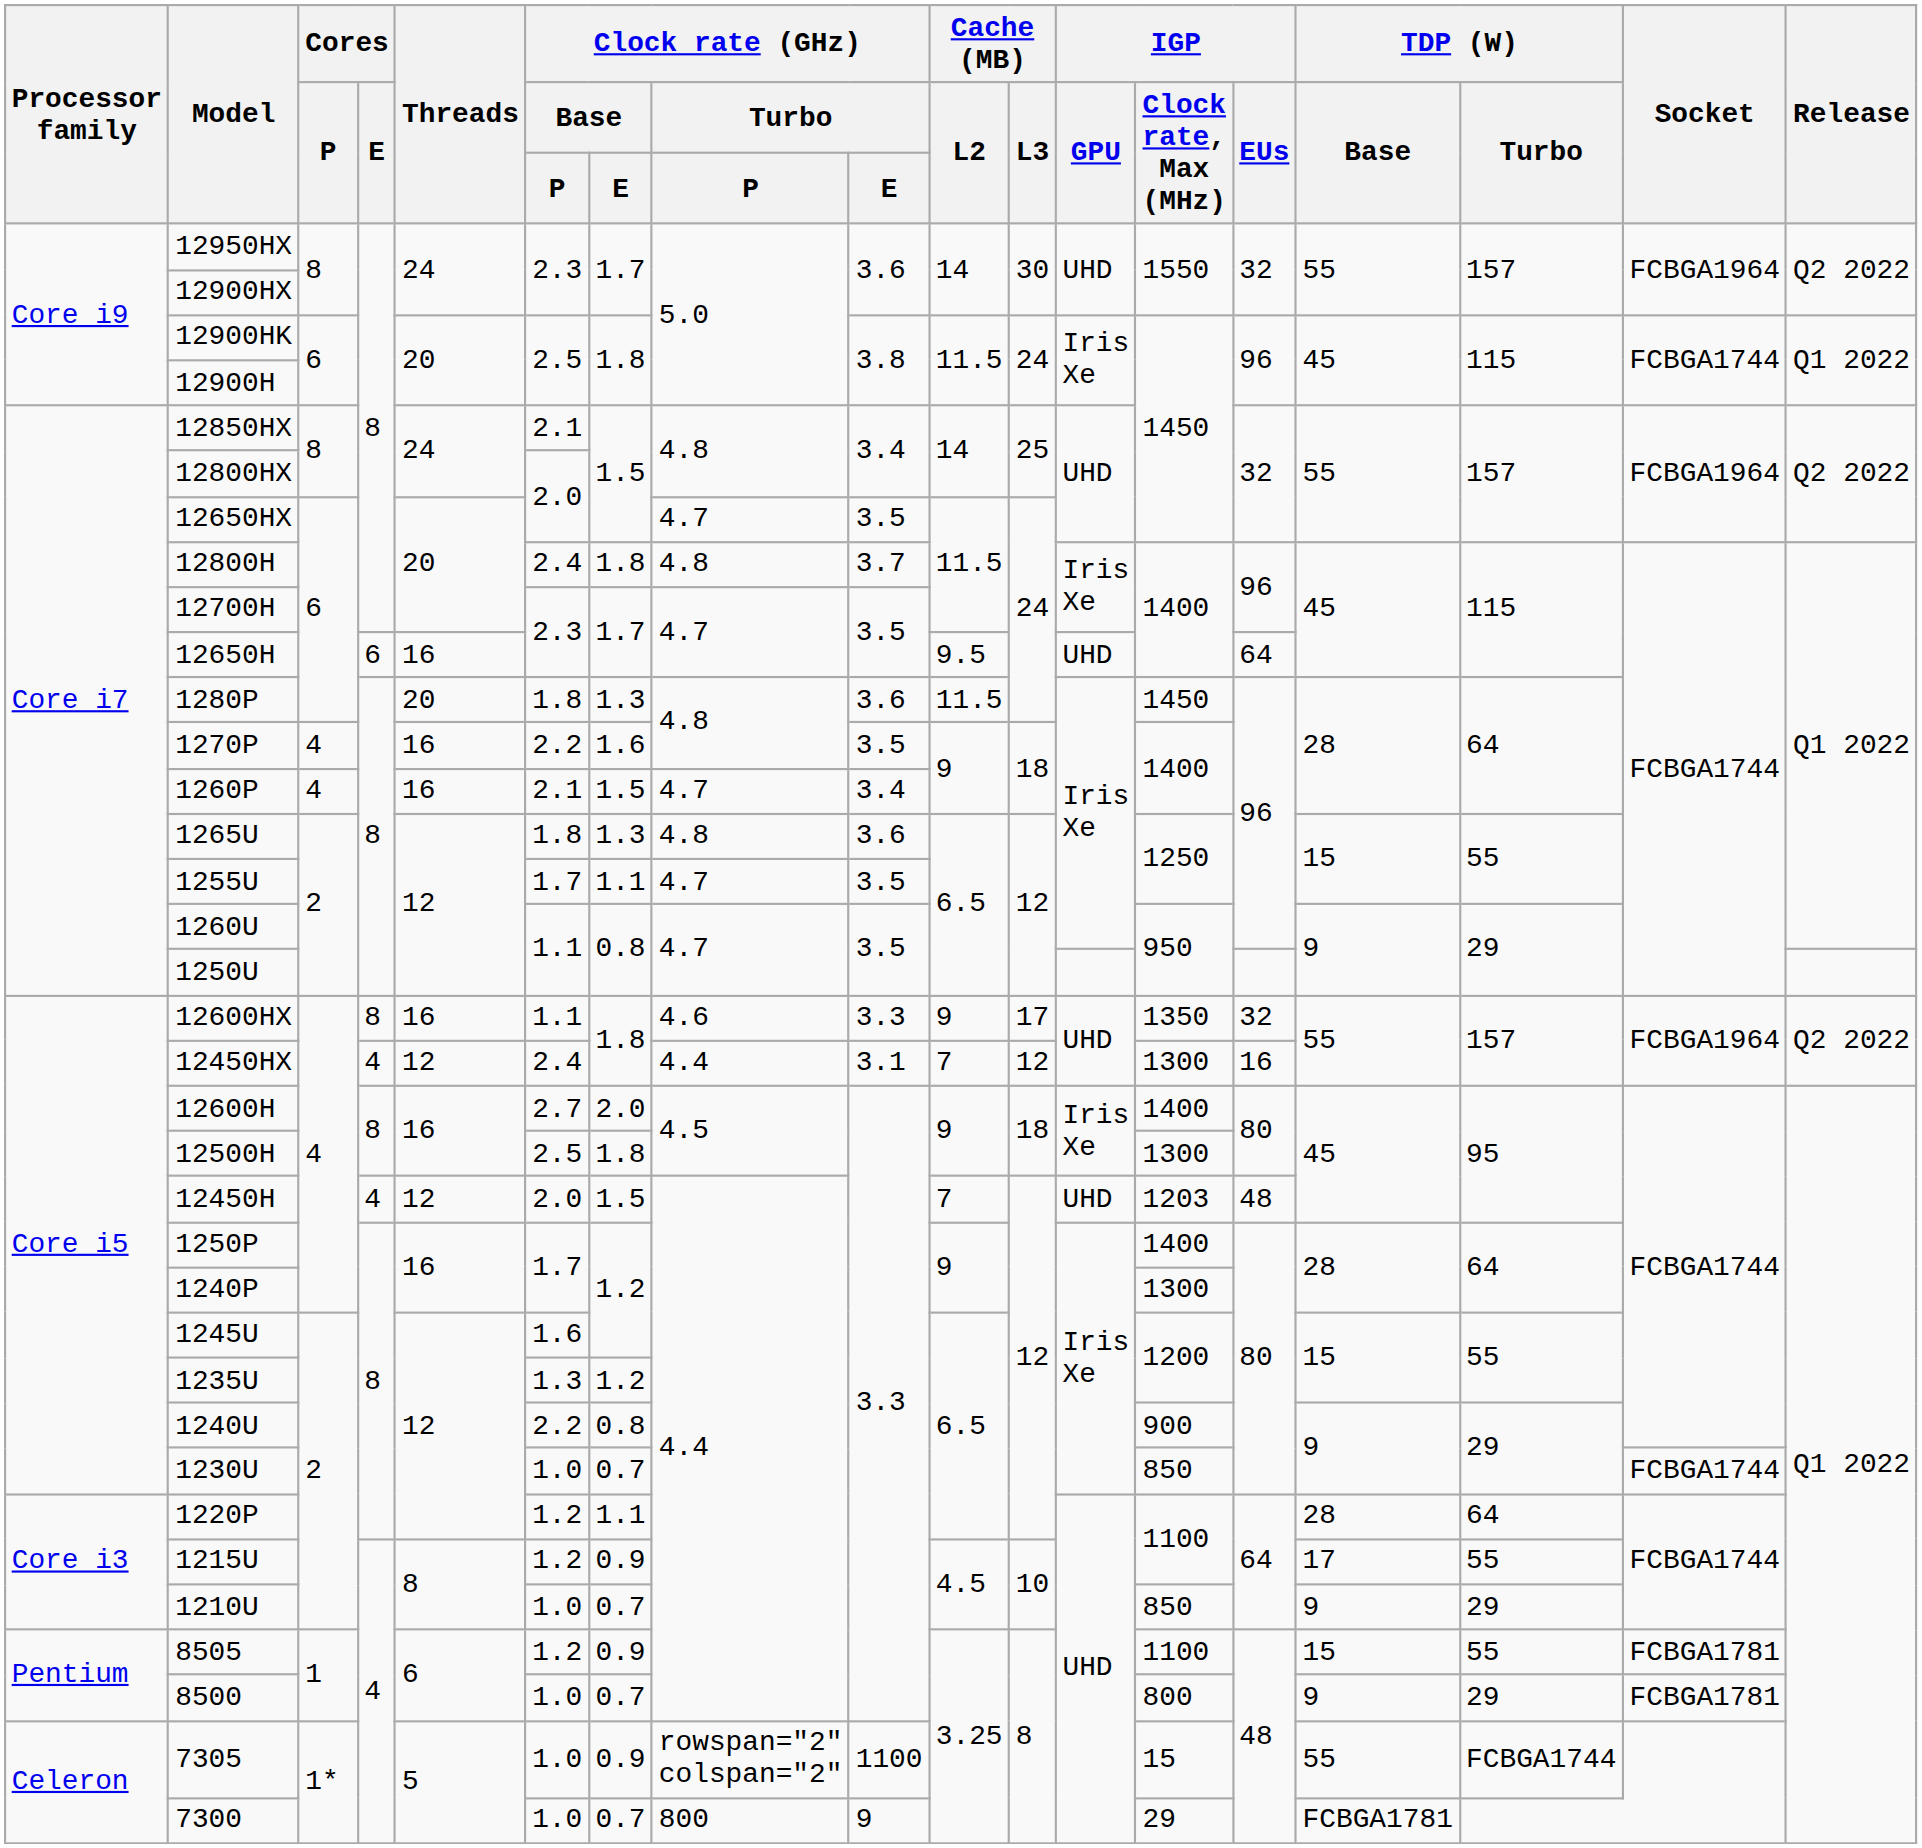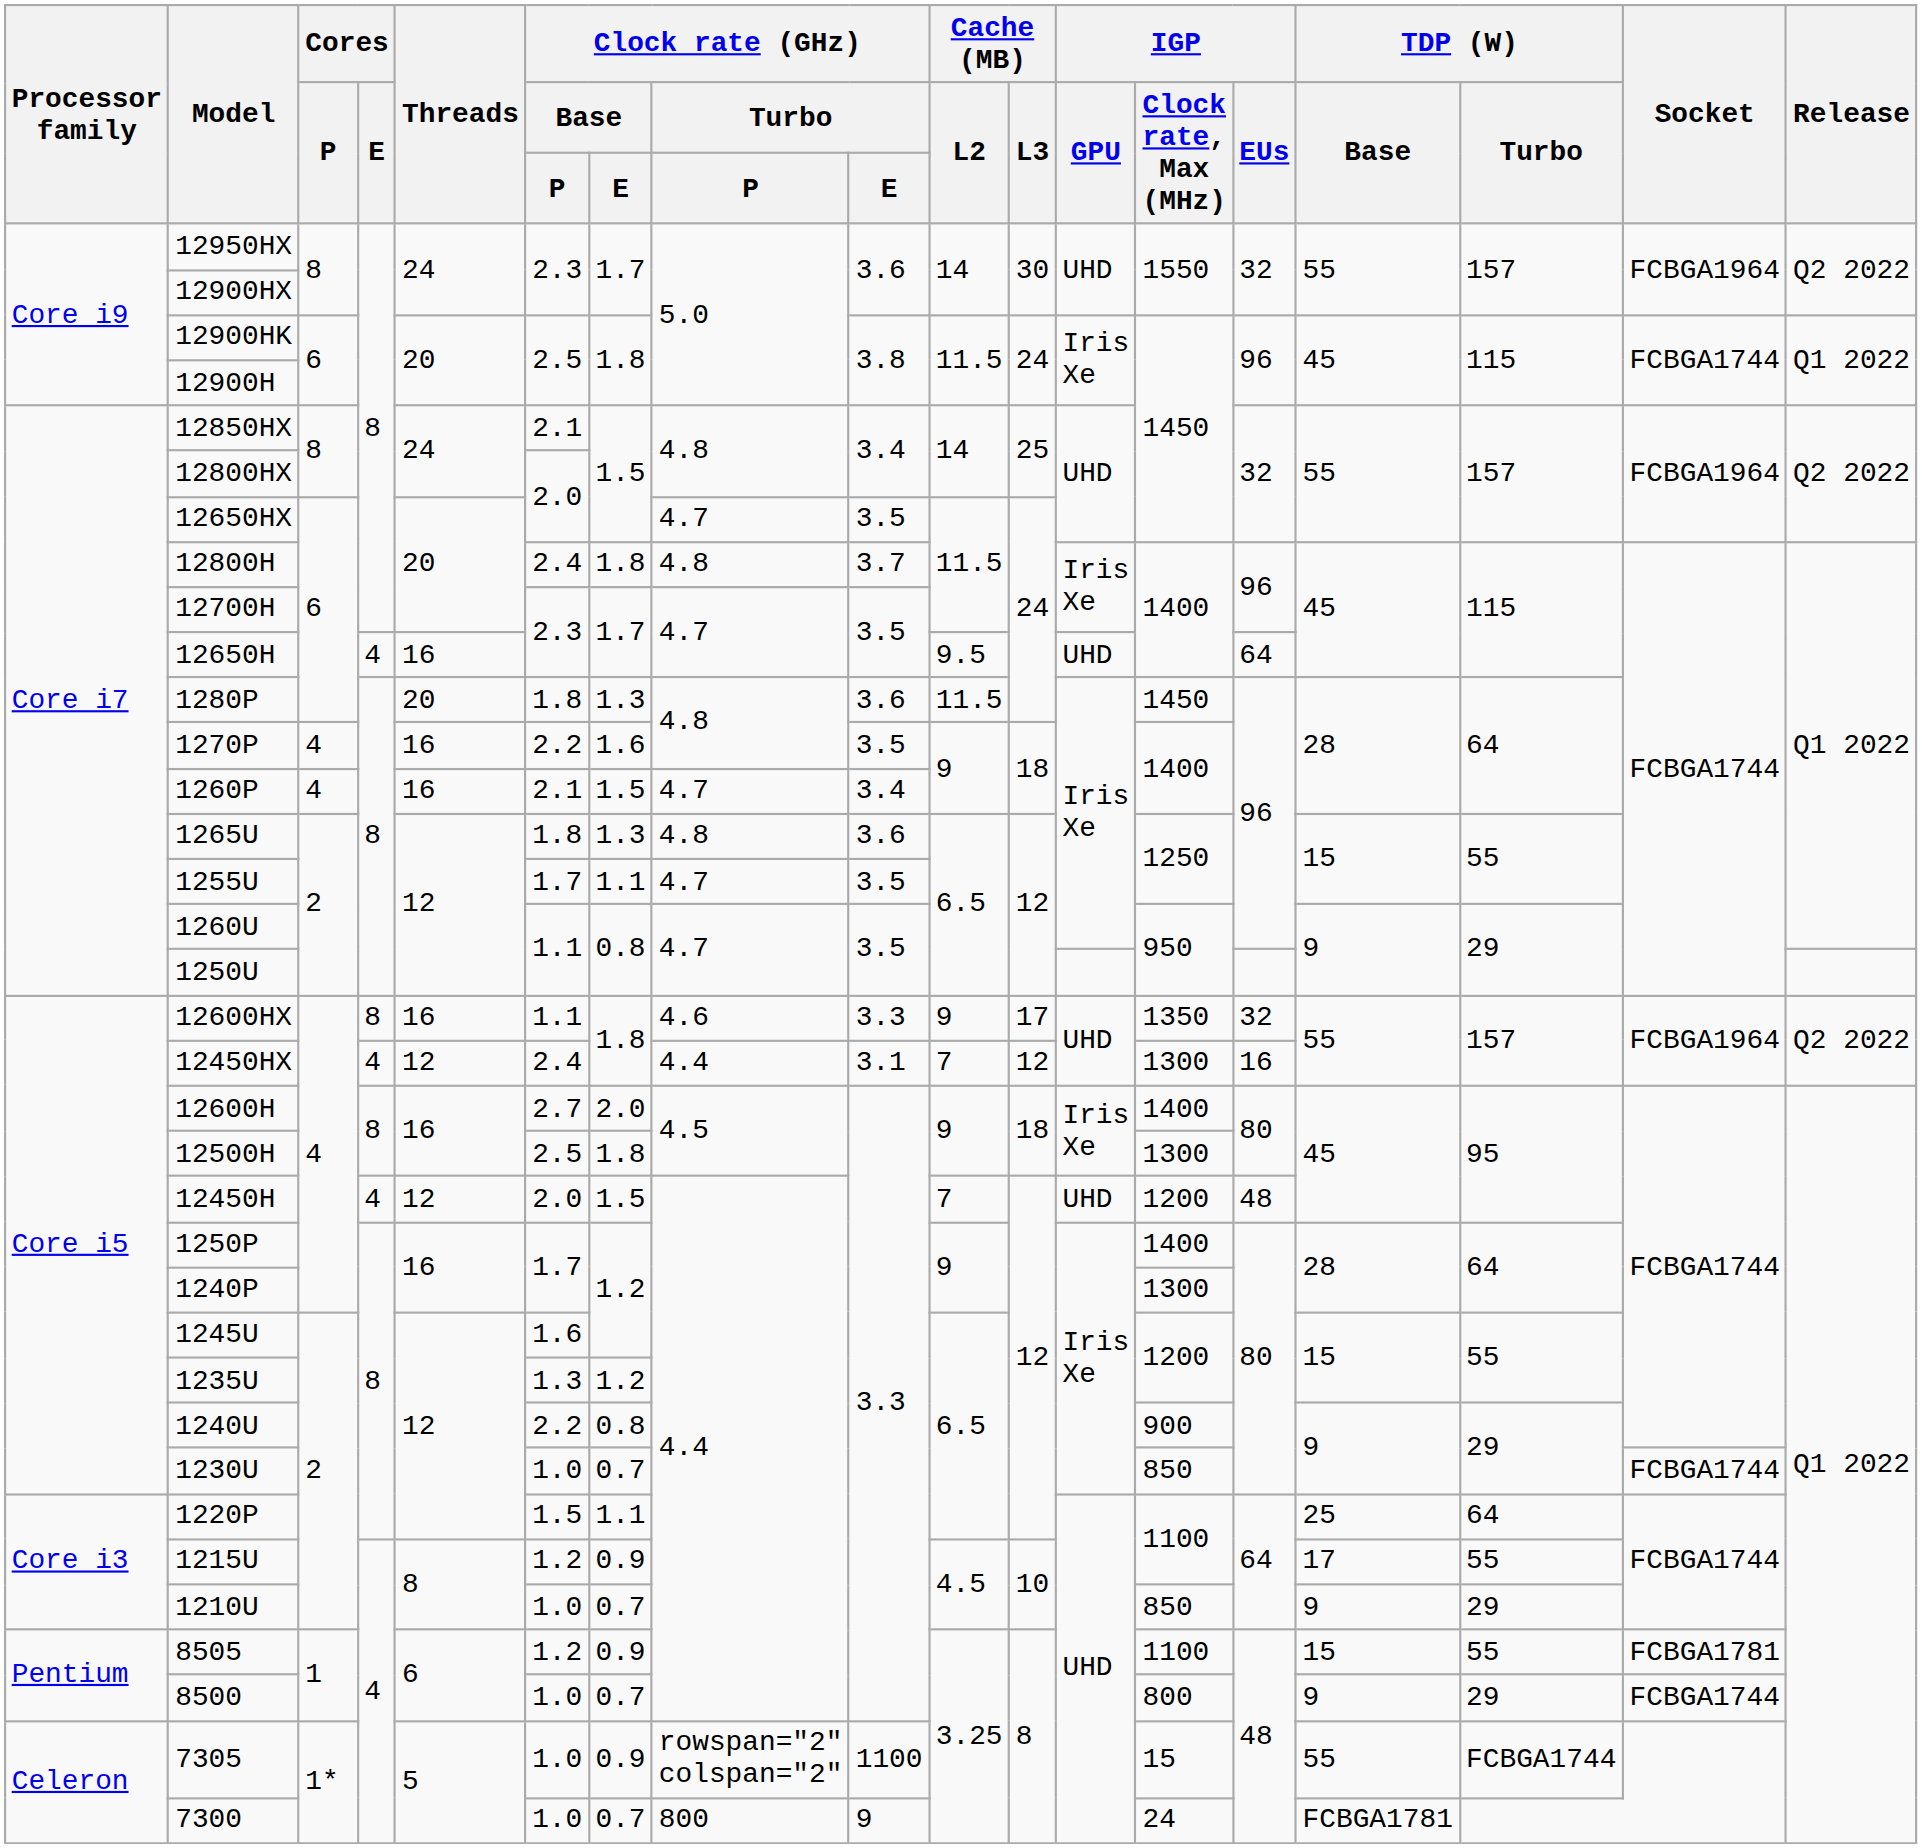(373, 655) 6 -> (373, 655) 4
(1176, 1199) 1203 -> (1176, 1199) 1200
(557, 1516) 1.2 -> (557, 1516) 1.5
(1319, 1516) 28 -> (1319, 1516) 25
(1705, 1698) FCBGA1781 -> (1705, 1698) FCBGA1744
(1159, 1821) 29 -> (1159, 1821) 24
